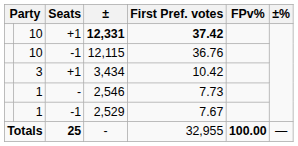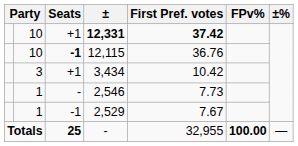(76, 53) normal -> (76, 53) bold
